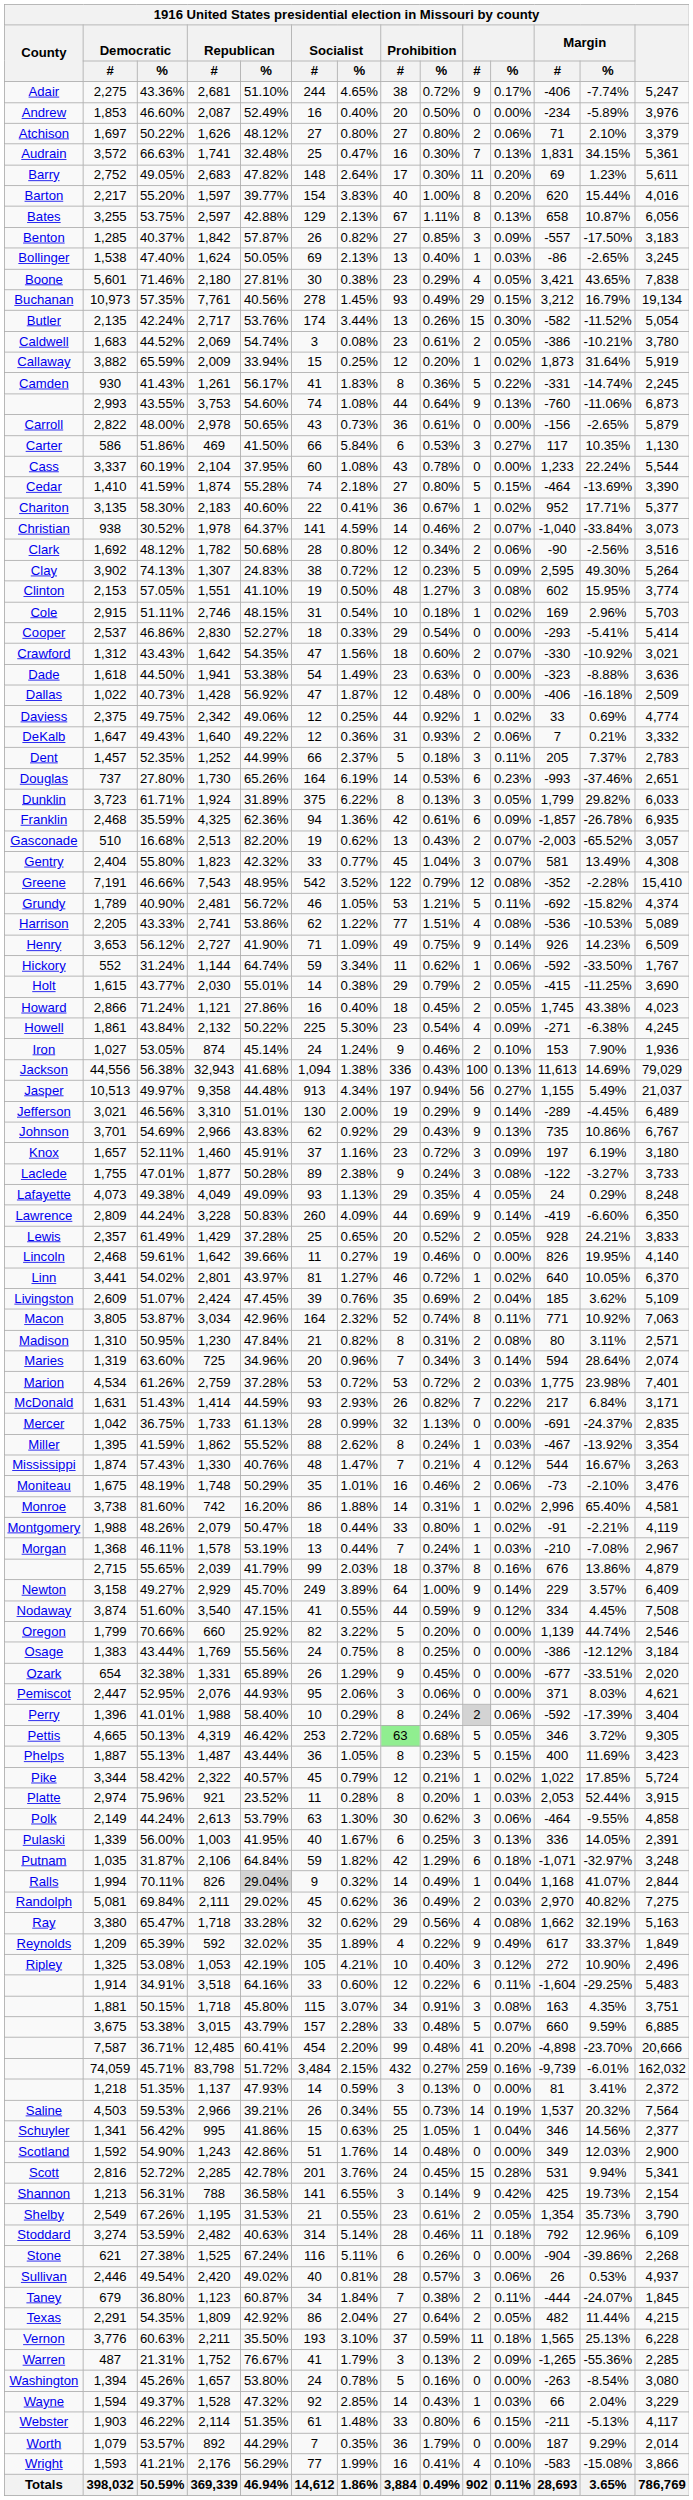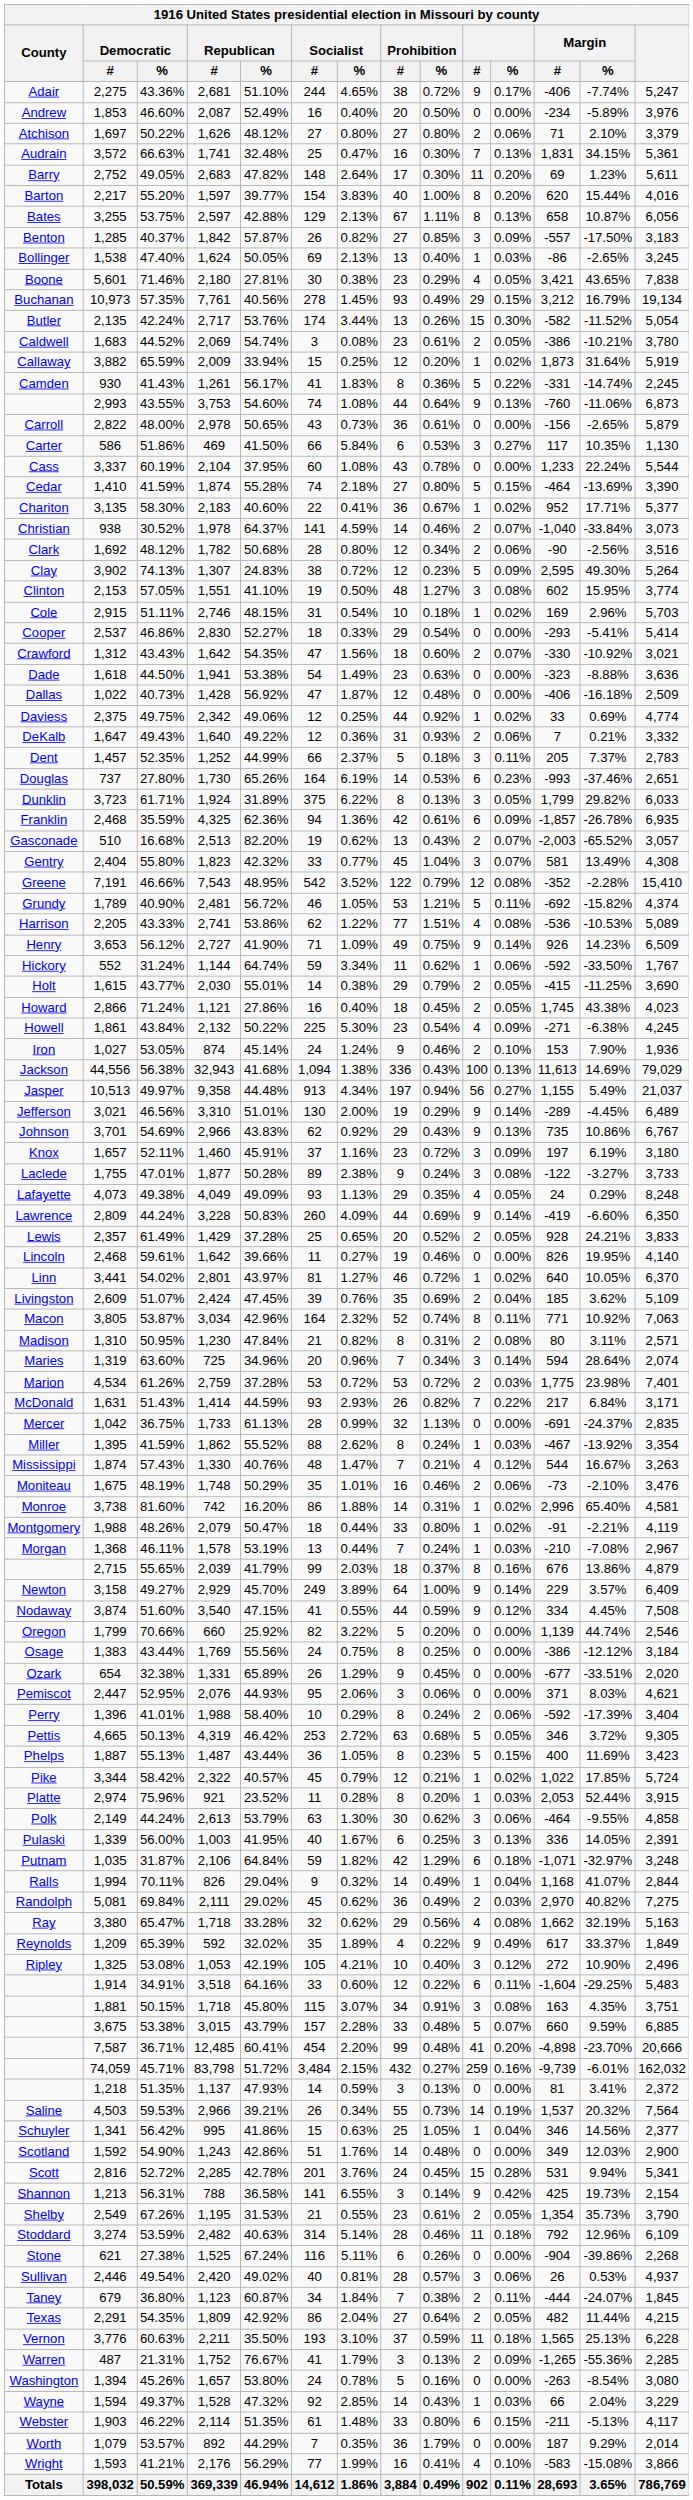(477, 1715) lightgrey background -> (477, 1715) no background
(400, 1735) lightgreen background -> (400, 1735) no background
(266, 1881) lightgrey background -> (266, 1881) no background
